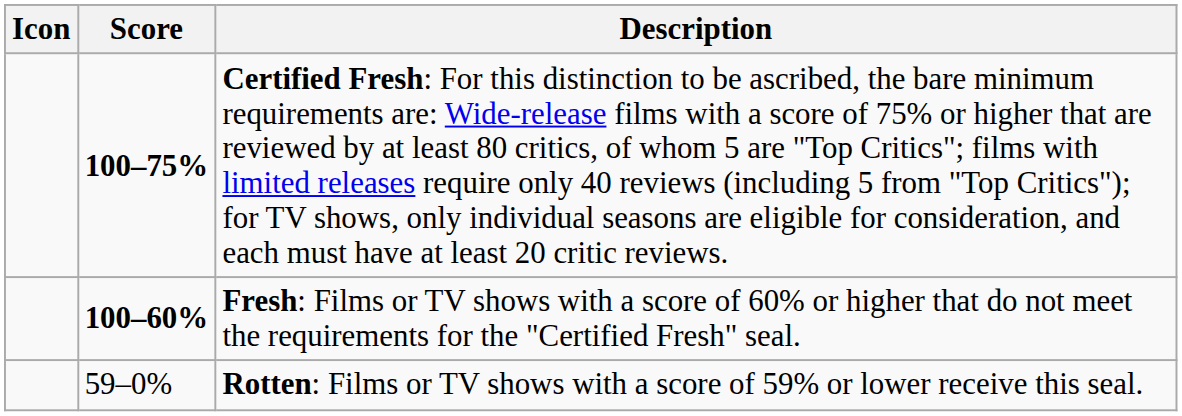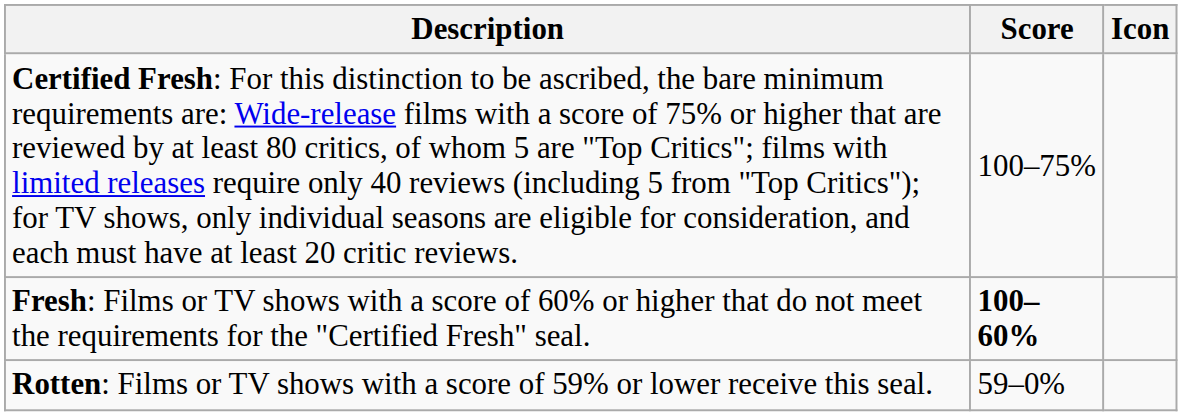columns swapped: (41, 28) <-> (696, 28)
(146, 164) bold -> (1037, 164) normal
